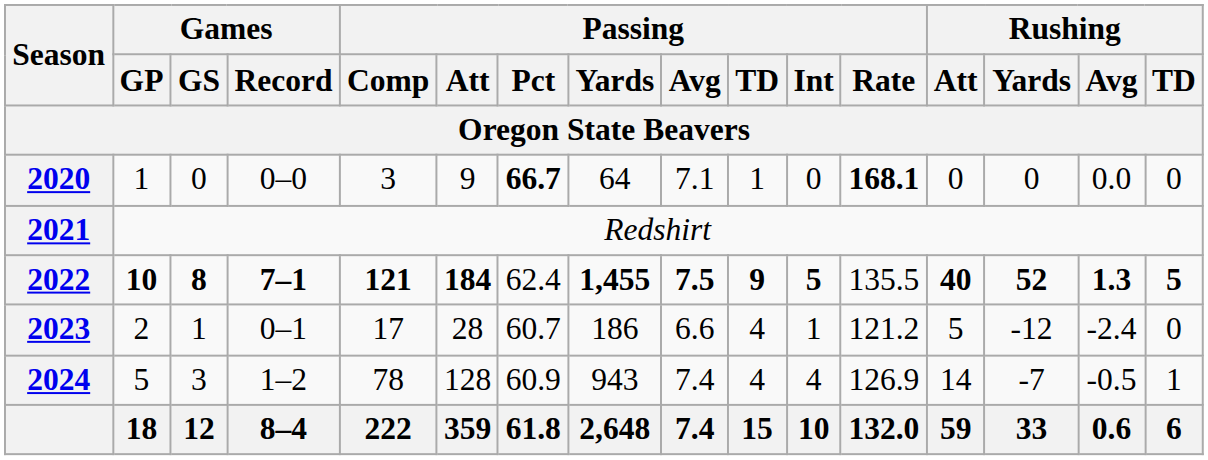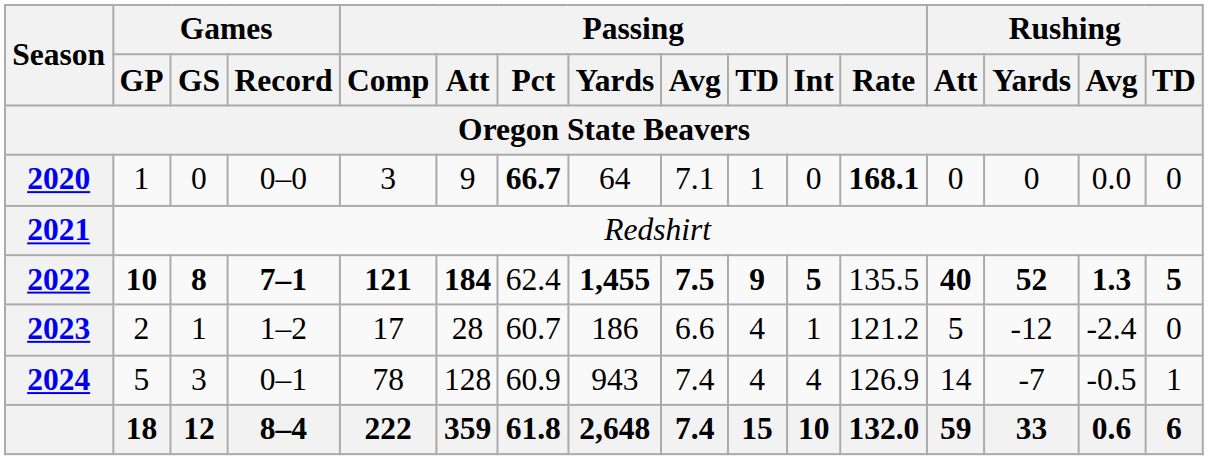(283, 329) 0–1 -> (283, 329) 1–2
(283, 379) 1–2 -> (283, 379) 0–1
